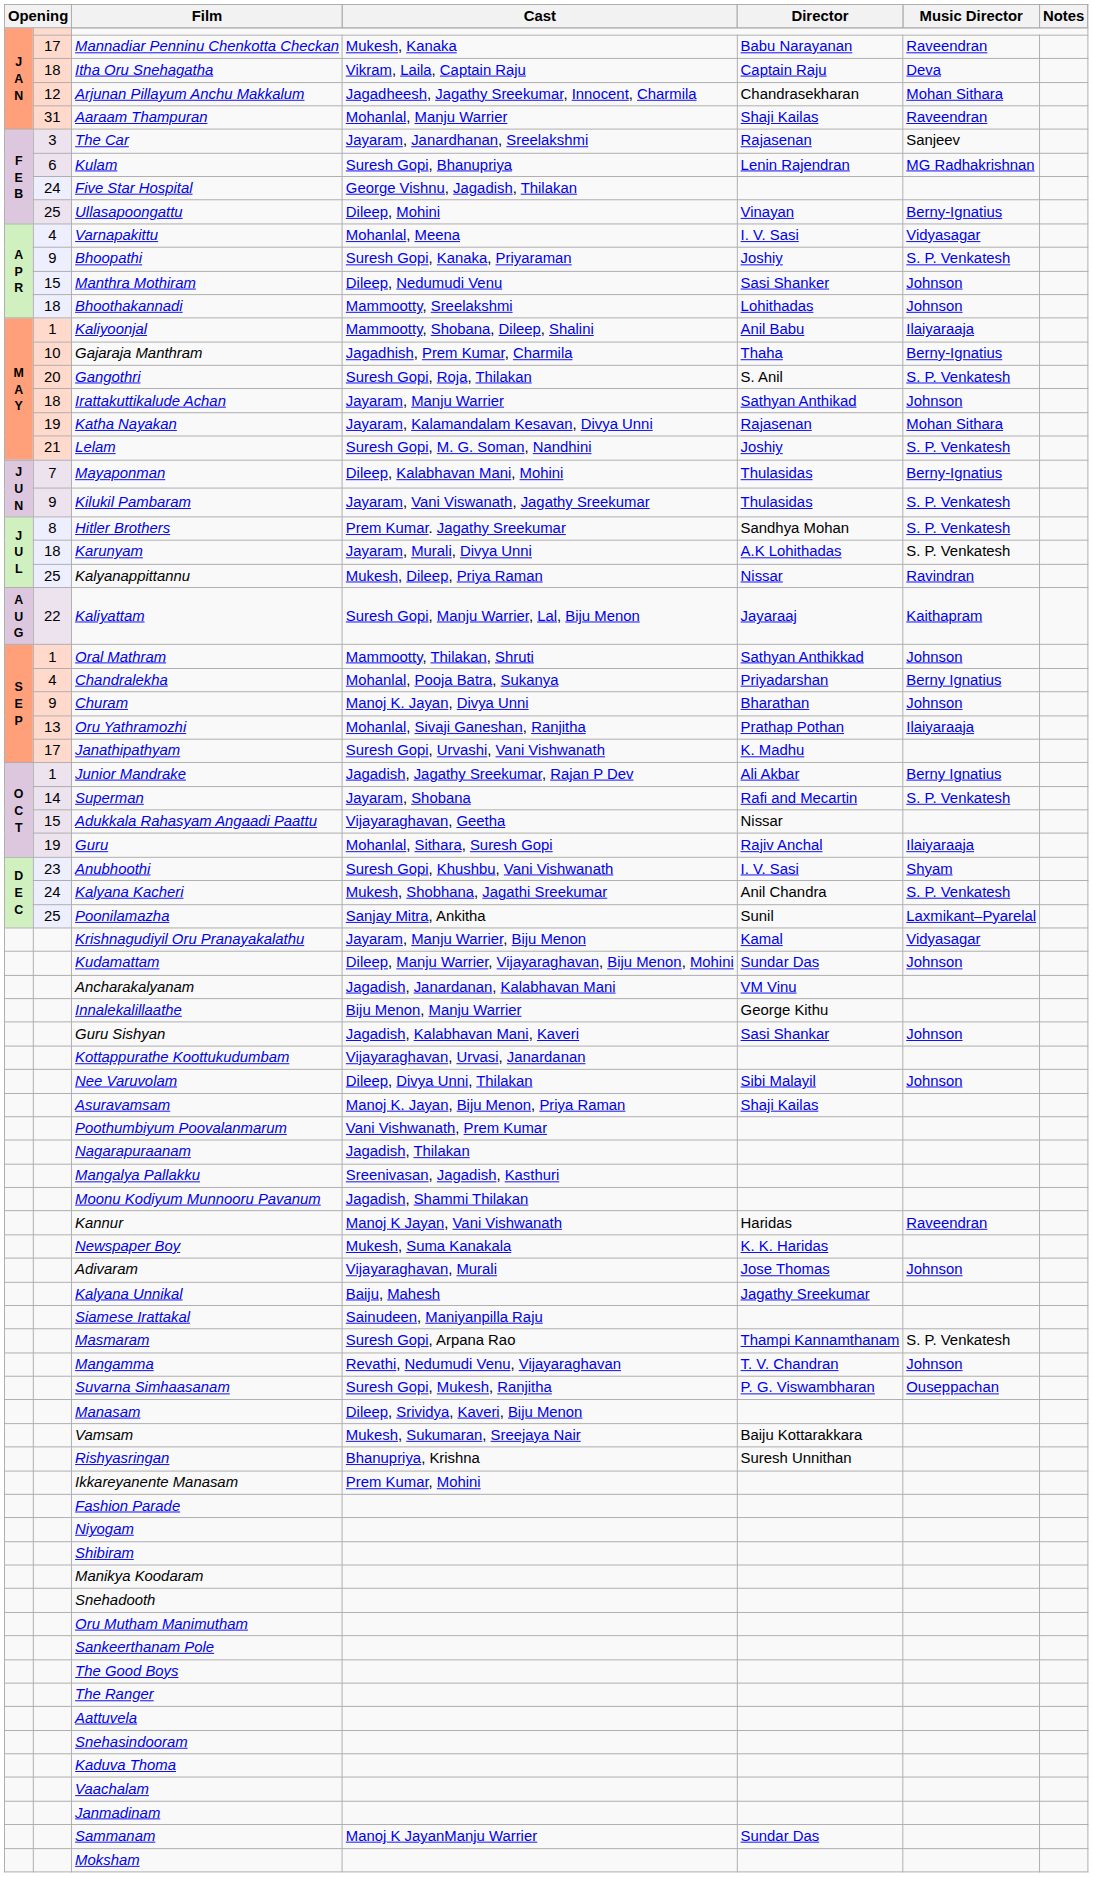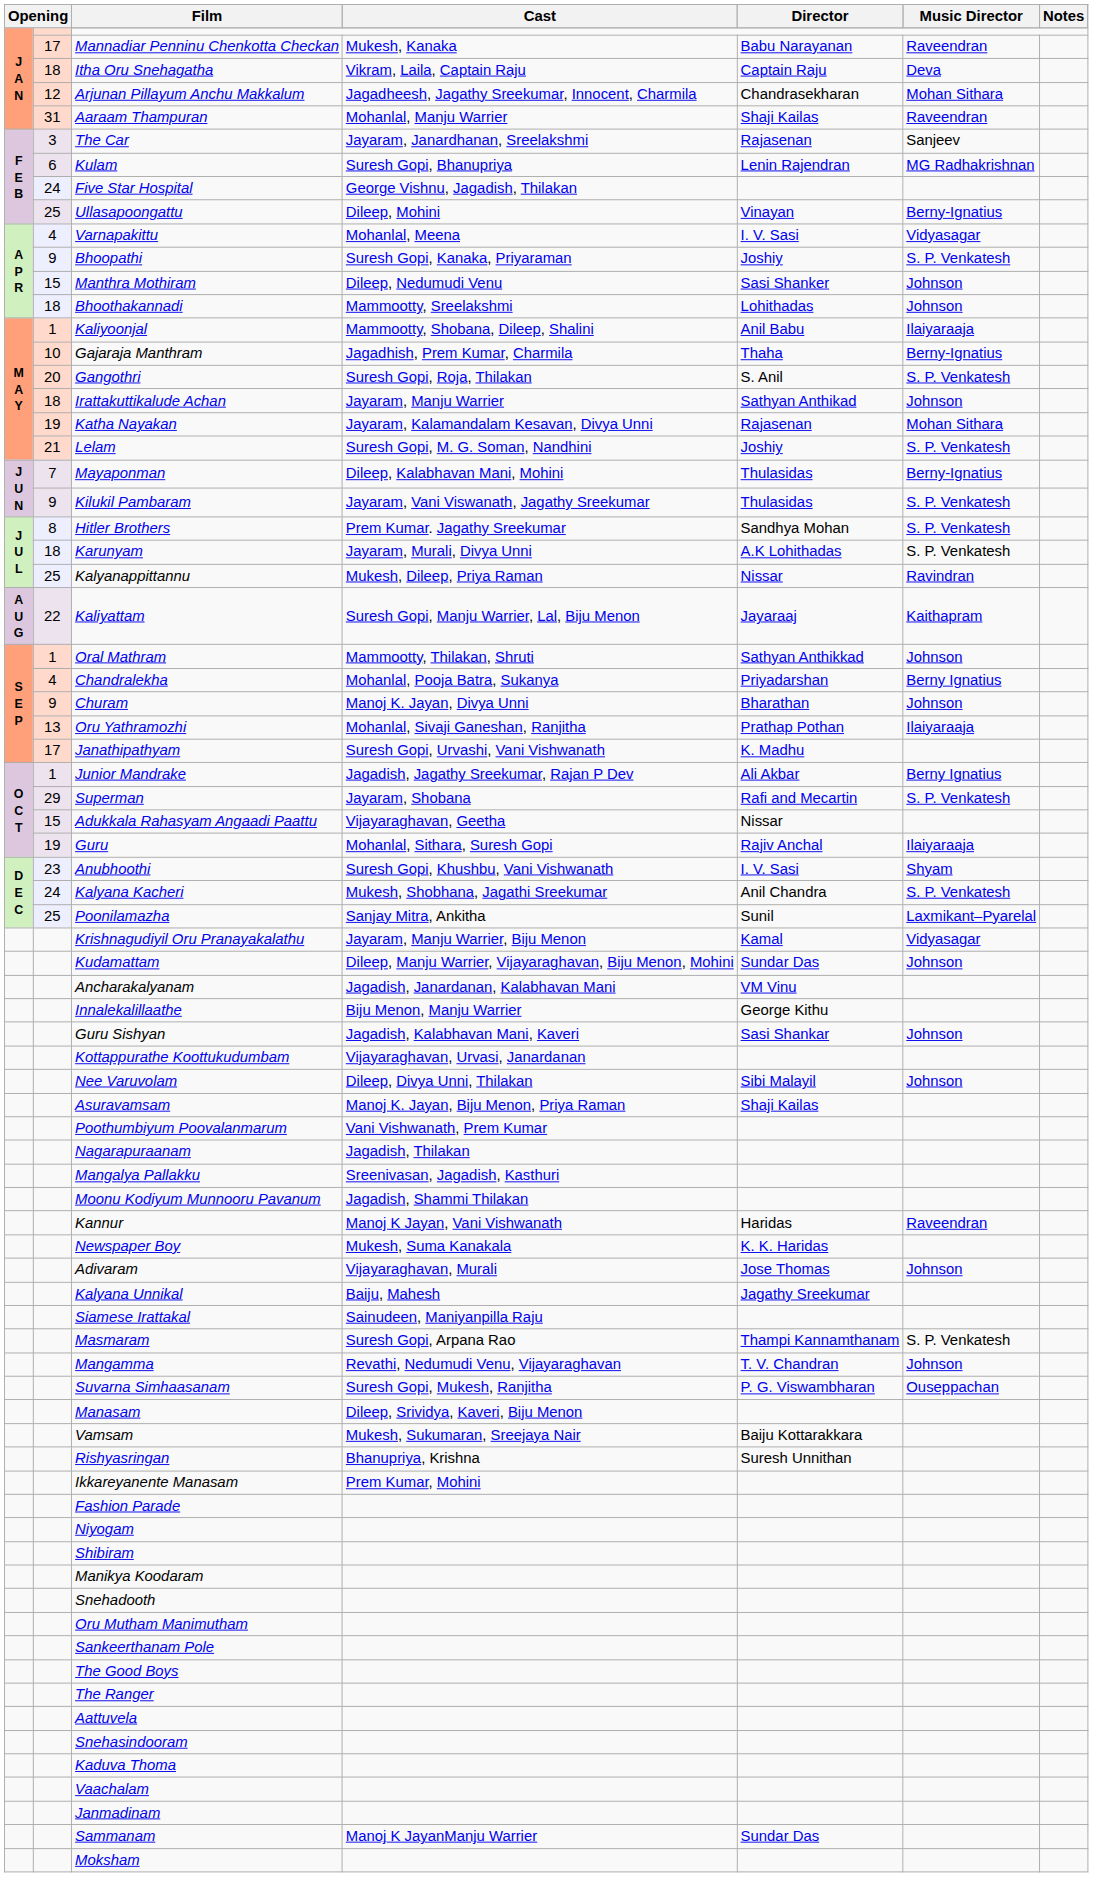(52, 798) 14 -> (52, 798) 29
